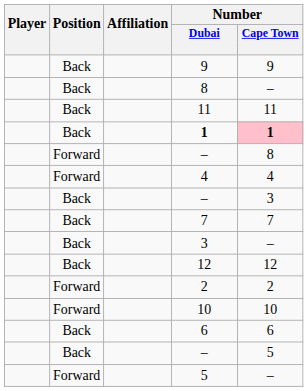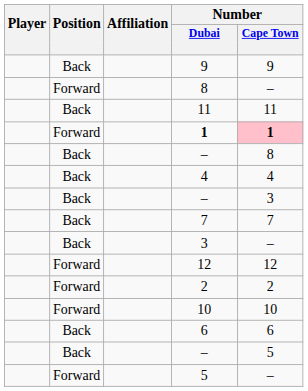(77, 88) Back -> (77, 88) Forward
(77, 132) Back -> (77, 132) Forward
(77, 154) Forward -> (77, 154) Back
(77, 176) Forward -> (77, 176) Back
(77, 265) Back -> (77, 265) Forward
